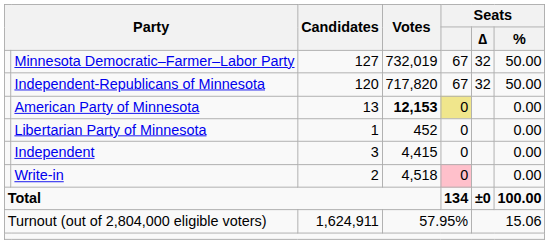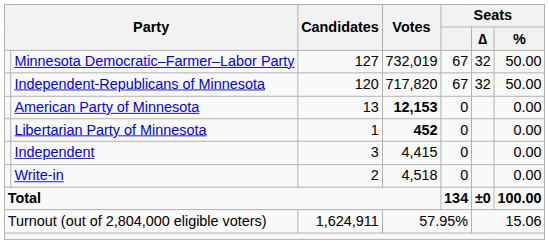(464, 107) khaki background -> (464, 107) no background
(425, 130) normal -> (425, 130) bold
(464, 175) pink background -> (464, 175) no background
